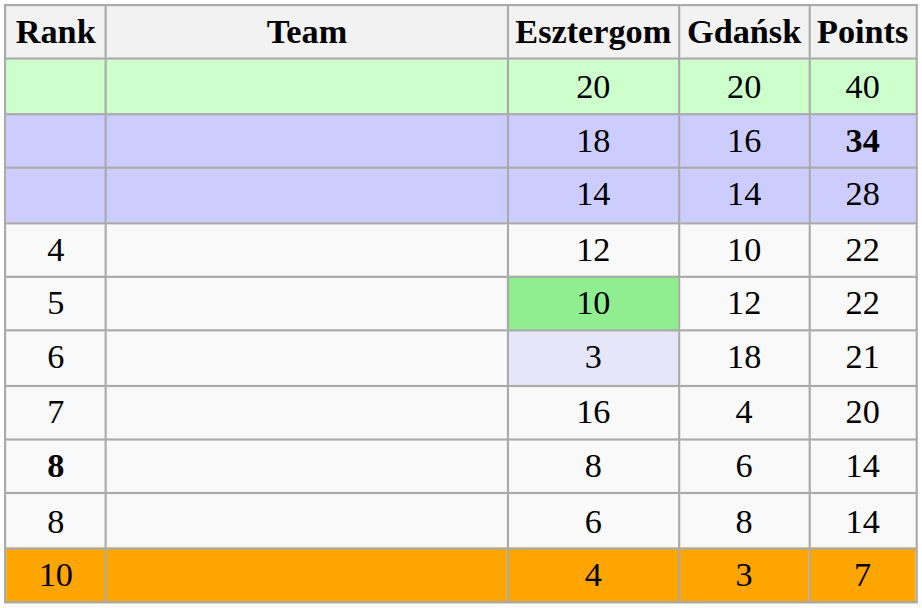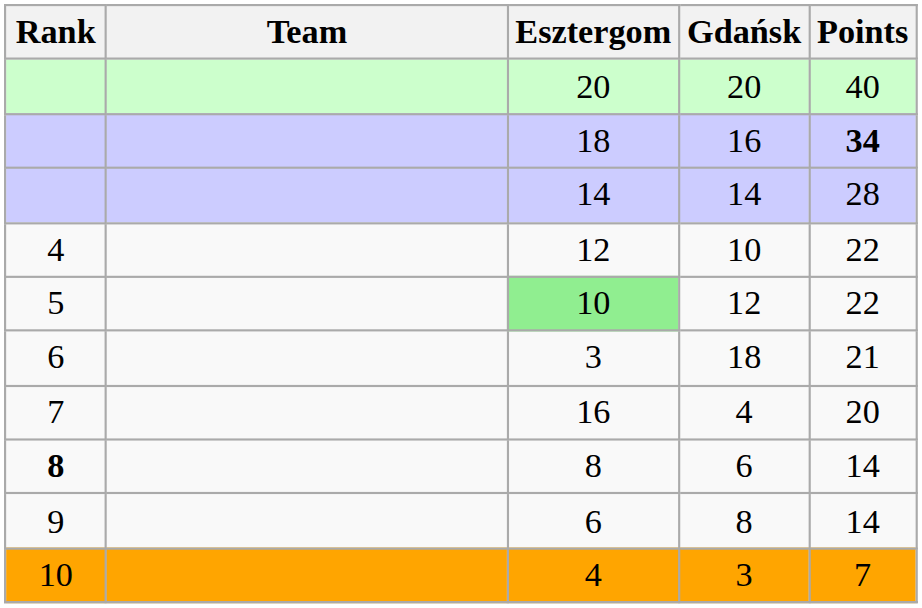(593, 357) lavender background -> (593, 357) no background
(56, 520) 8 -> (56, 520) 9
